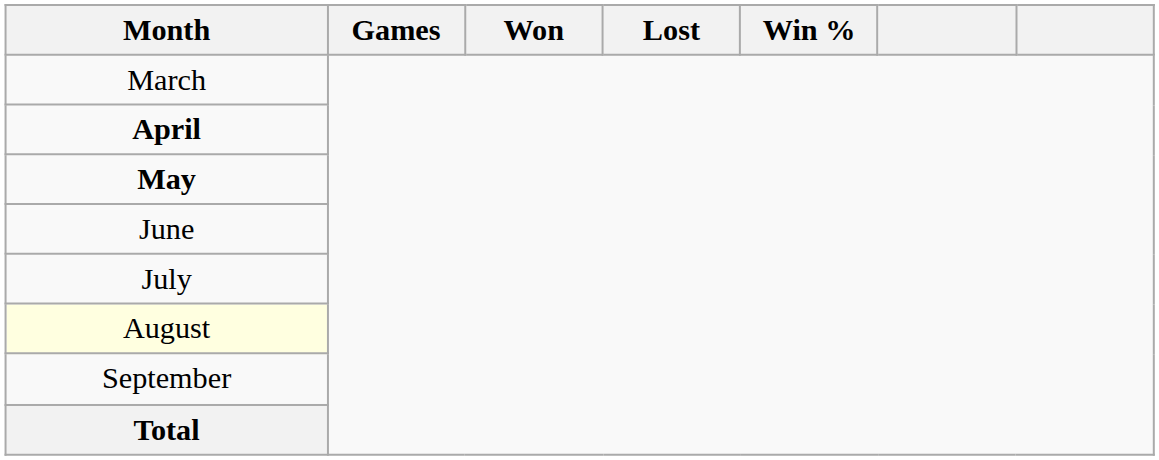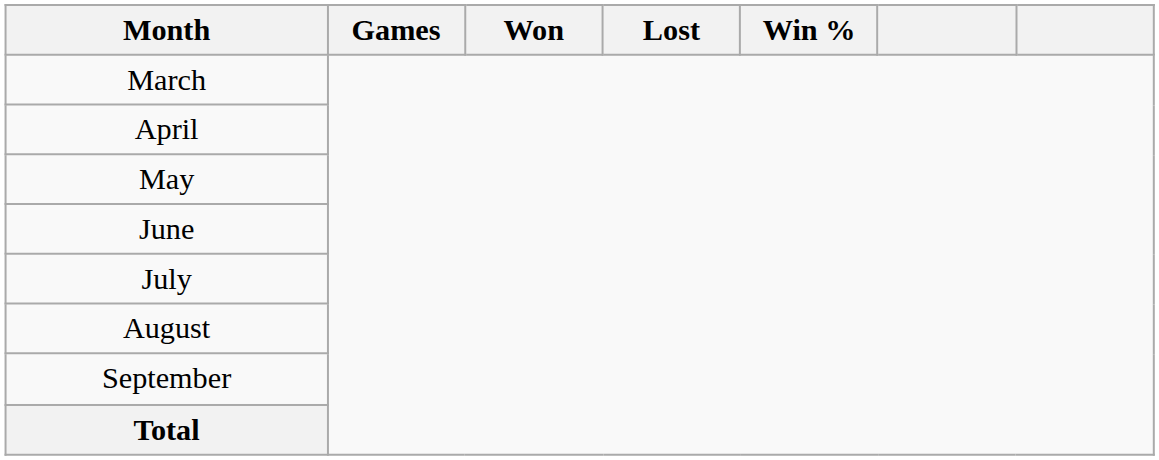(167, 129) bold -> (167, 129) normal
(167, 179) bold -> (167, 179) normal
(167, 328) lightyellow background -> (167, 328) no background
